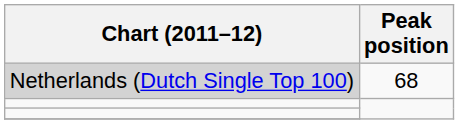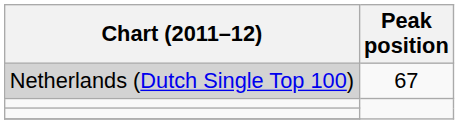(406, 80) 68 -> (406, 80) 67
